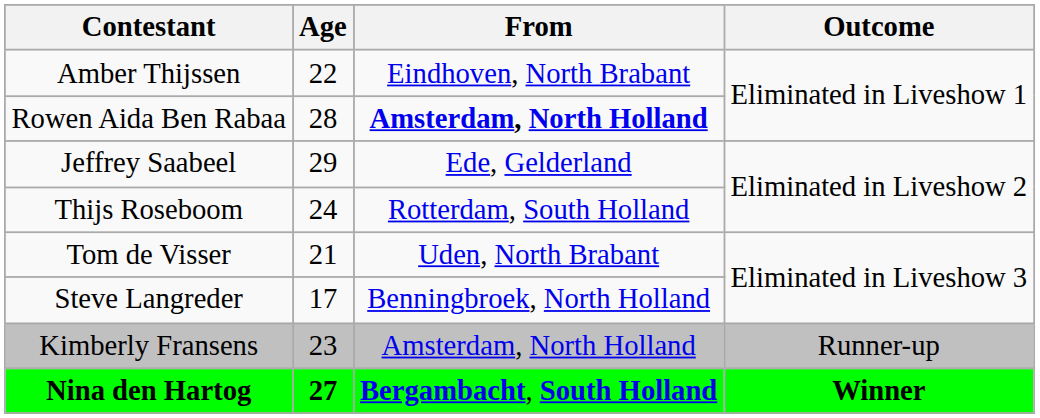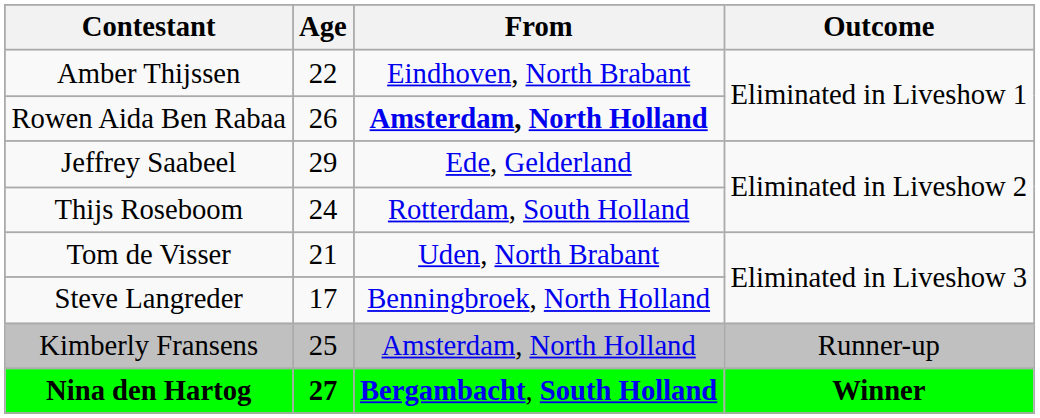(323, 118) 28 -> (323, 118) 26
(323, 345) 23 -> (323, 345) 25
